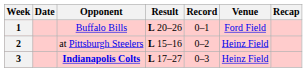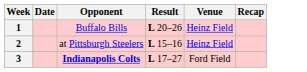- column: (202, 12)
(245, 28) Ford Field -> (210, 28) Heinz Field
(245, 59) Heinz Field -> (210, 59) Ford Field
